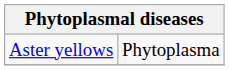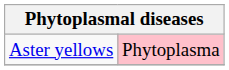(171, 49) no background -> (171, 49) pink background
